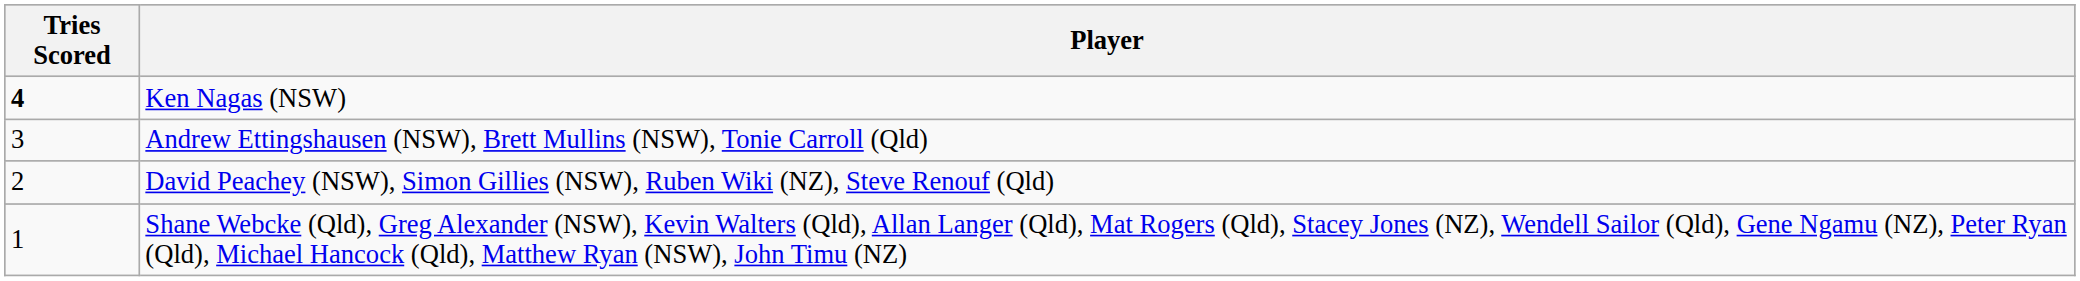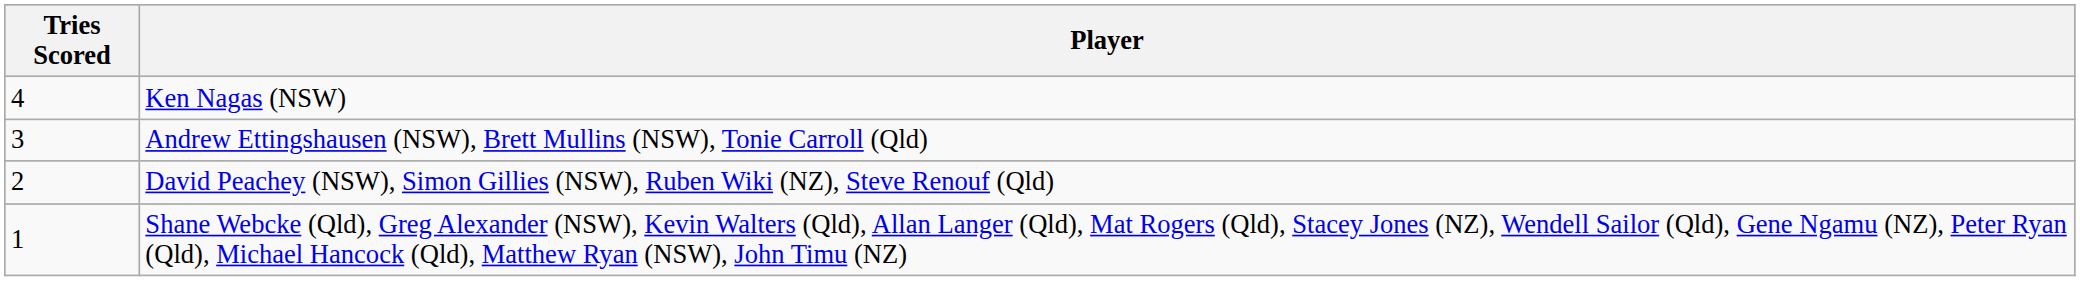(18, 97) bold -> (18, 97) normal
